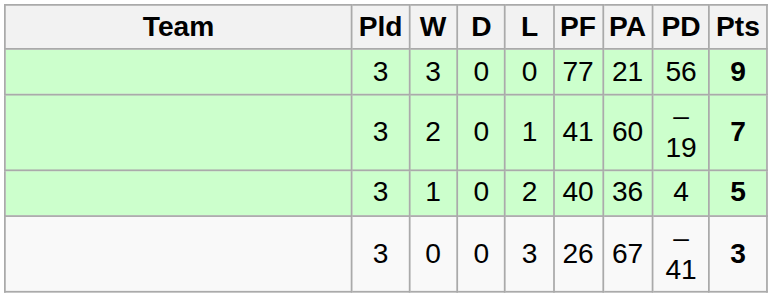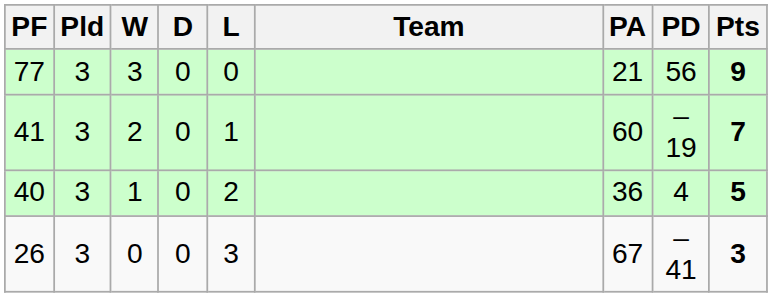columns swapped: (179, 26) <-> (578, 26)
